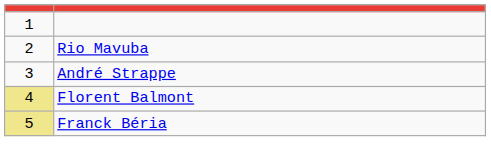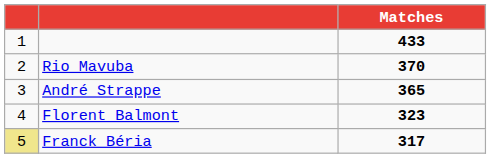+ column: (411, 17)
(29, 99) khaki background -> (22, 116) no background
